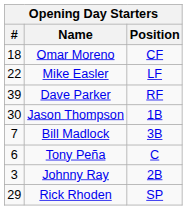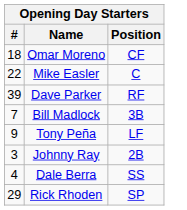(155, 74) LF -> (136, 74) C
- row: (76, 114)
(14, 154) 6 -> (14, 134) 9
(155, 154) C -> (136, 134) LF
+ row: (66, 174)
